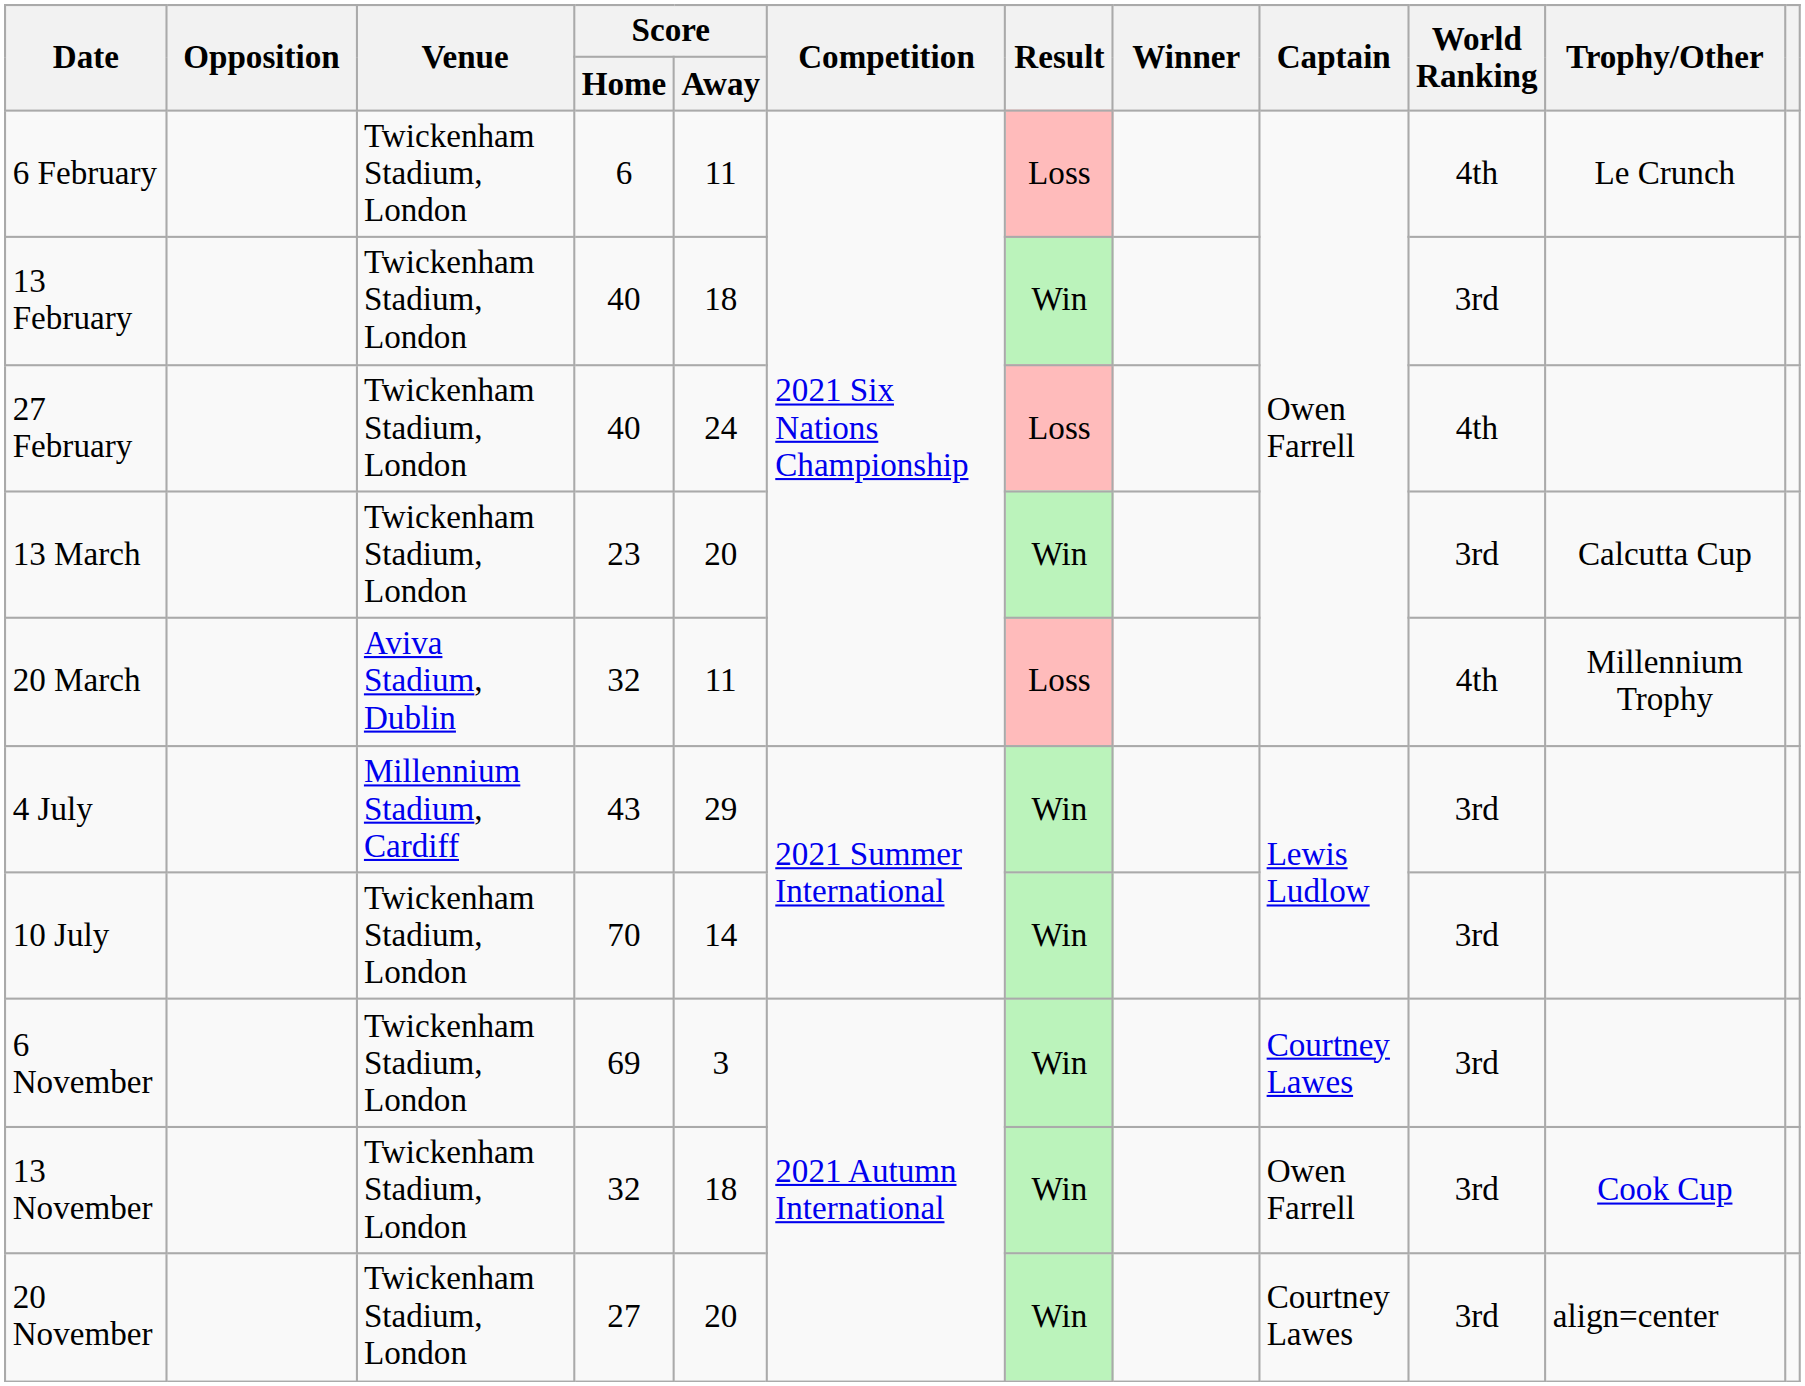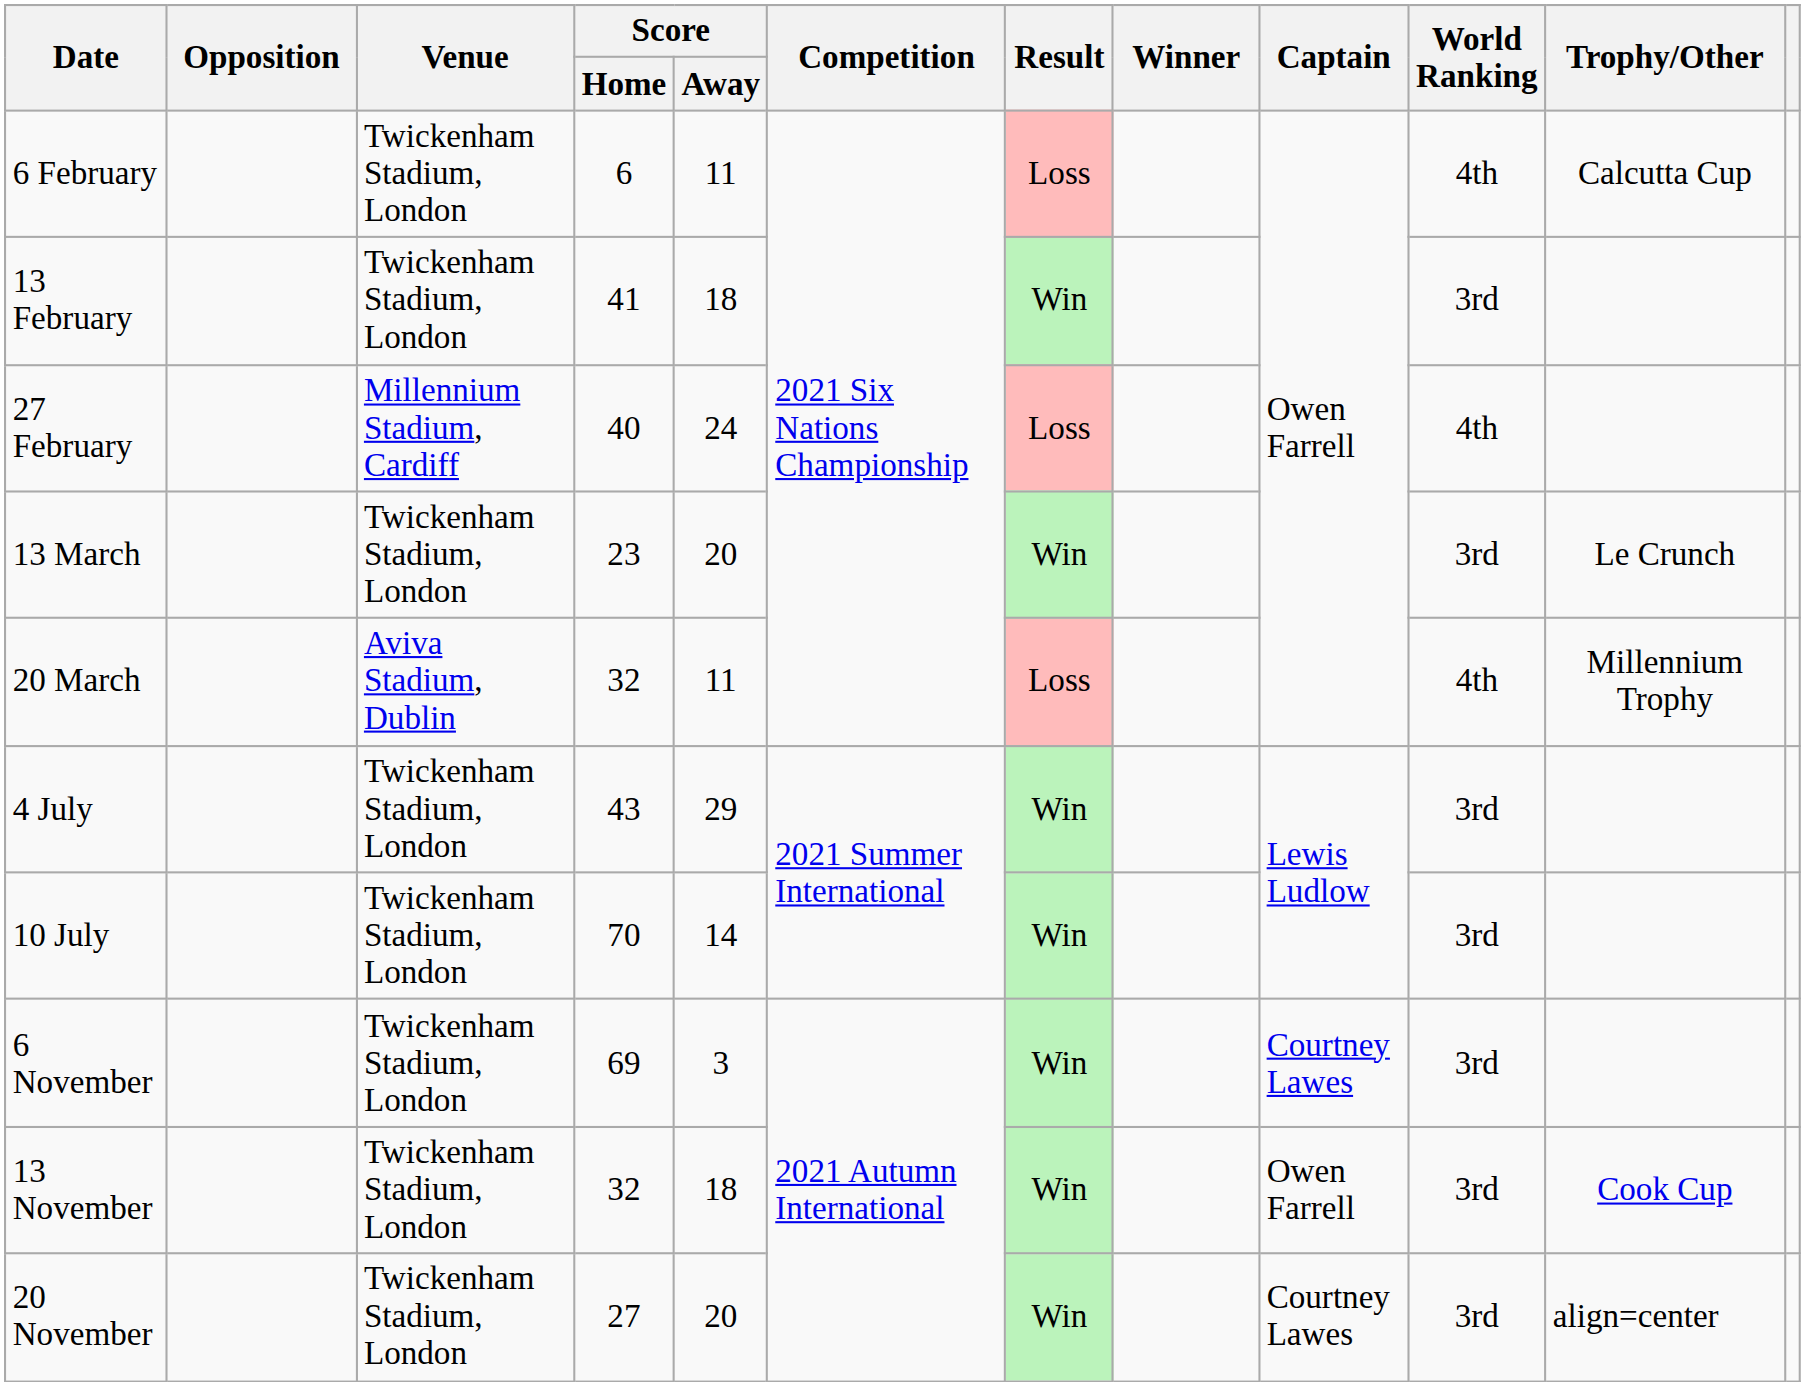(1665, 173) Le Crunch -> (1665, 173) Calcutta Cup
(624, 300) 40 -> (624, 300) 41
(449, 427) Twickenham Stadium, London -> (442, 427) Millennium Stadium, Cardiff
(1665, 554) Calcutta Cup -> (1665, 554) Le Crunch
(442, 808) Millennium Stadium, Cardiff -> (449, 808) Twickenham Stadium, London
